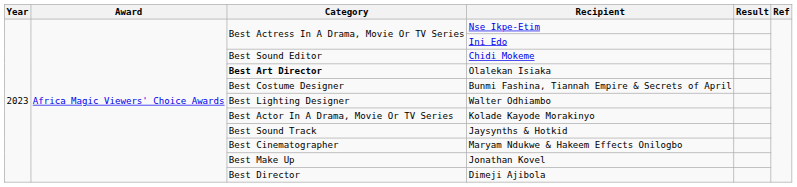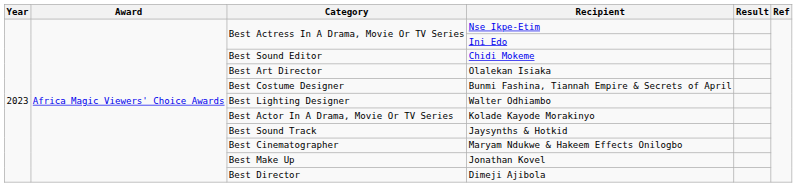(275, 71) bold -> (275, 71) normal
